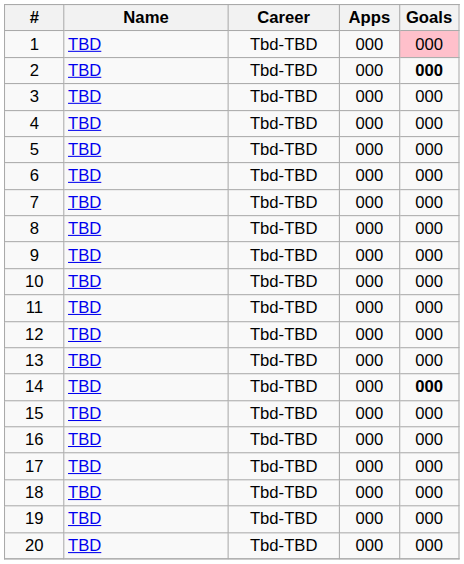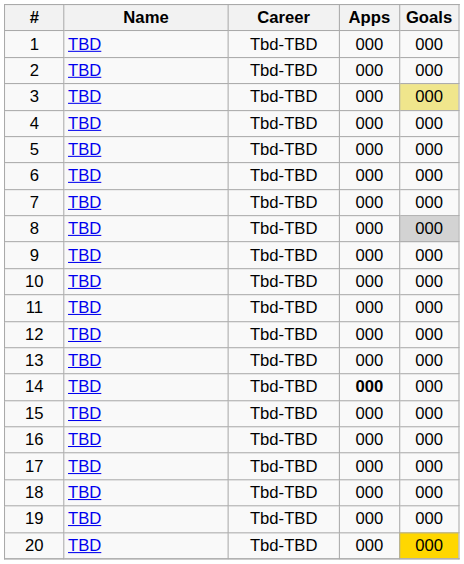(429, 44) pink background -> (429, 44) no background
(429, 70) bold -> (429, 70) normal
(429, 96) no background -> (429, 96) khaki background
(429, 228) no background -> (429, 228) lightgrey background
(369, 387) normal -> (369, 387) bold
(429, 387) bold -> (429, 387) normal
(429, 545) no background -> (429, 545) gold background
